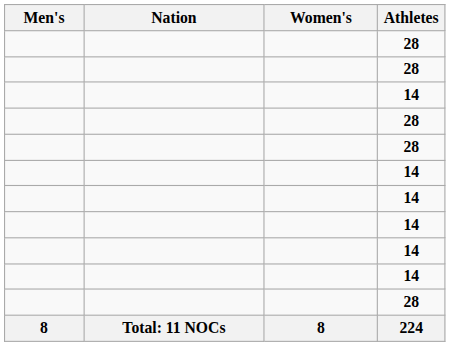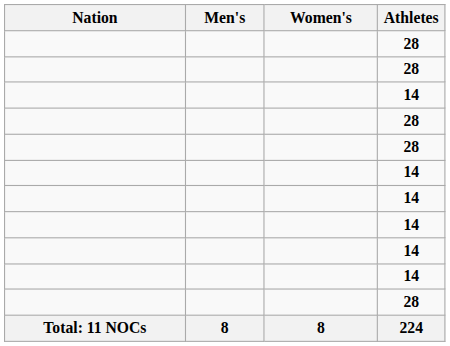columns swapped: (174, 17) <-> (44, 17)
